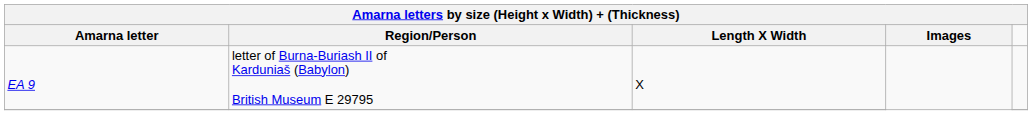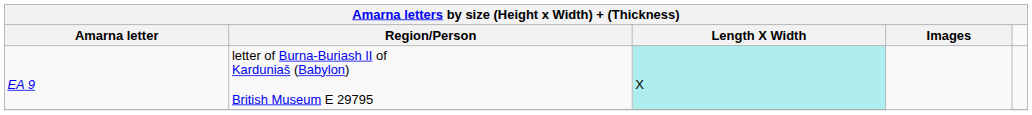(640, 85) no background -> (640, 85) paleturquoise background
